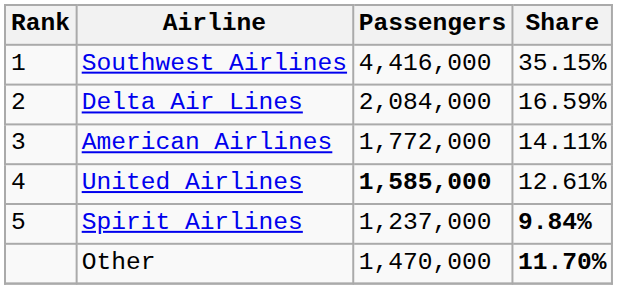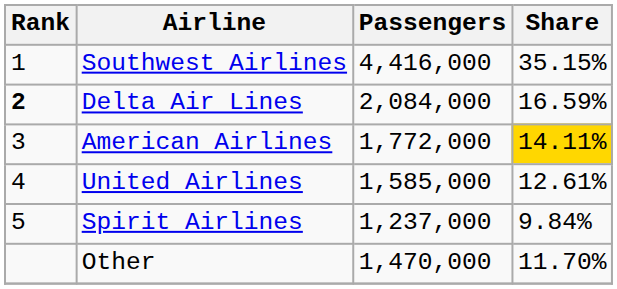(18, 105) normal -> (18, 105) bold
(562, 144) no background -> (562, 144) gold background
(425, 184) bold -> (425, 184) normal
(555, 224) bold -> (555, 224) normal
(562, 263) bold -> (562, 263) normal
